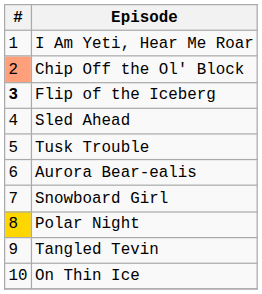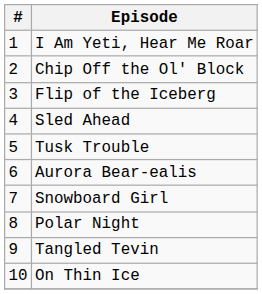(13, 69) lightsalmon background -> (13, 69) no background
(13, 95) bold -> (13, 95) normal
(13, 224) gold background -> (13, 224) no background
